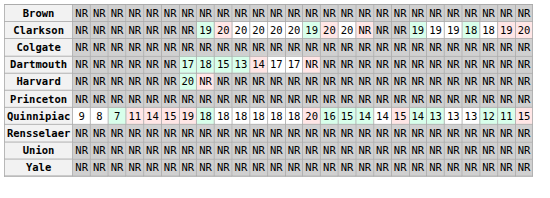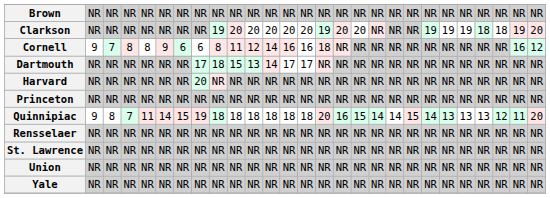- row: (39, 47)
+ row: (45, 47)
(524, 116) 15 -> (537, 116) 20
+ row: (45, 150)
